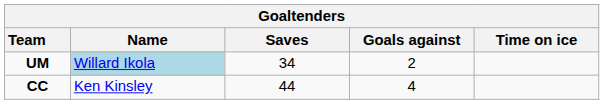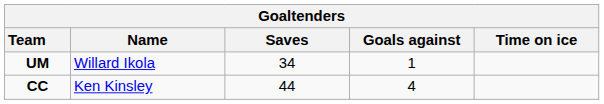(114, 63) lightblue background -> (114, 63) no background
(412, 63) 2 -> (412, 63) 1
